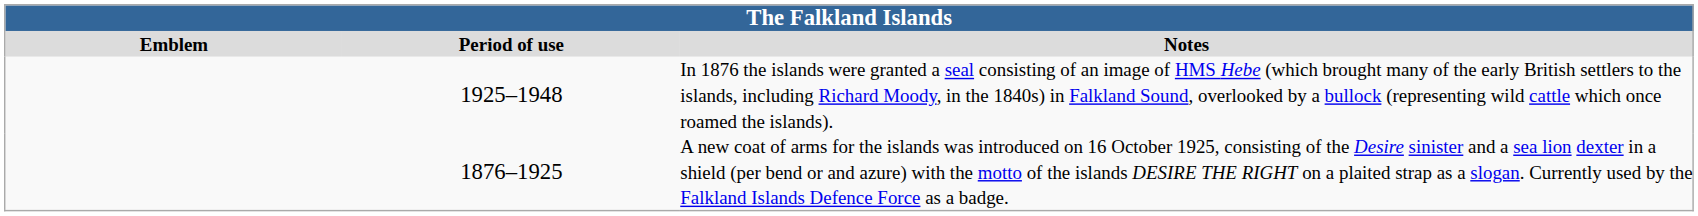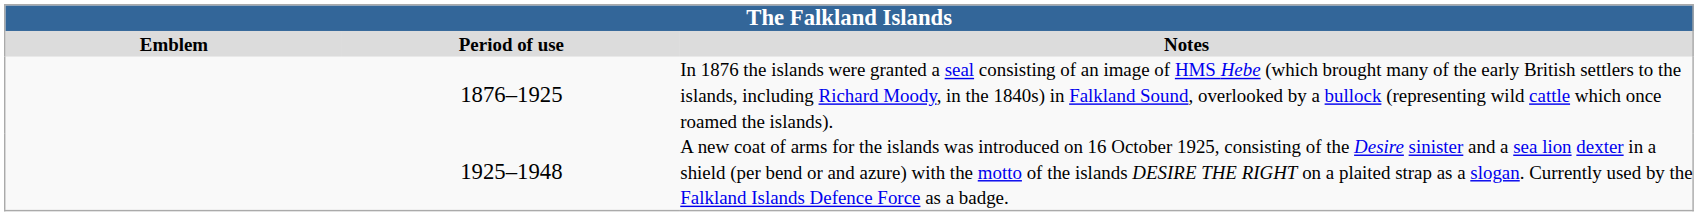(511, 94) 1925–1948 -> (511, 94) 1876–1925
(511, 171) 1876–1925 -> (511, 171) 1925–1948
